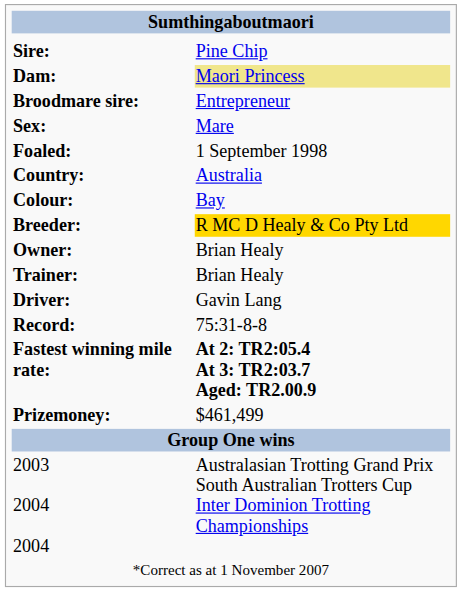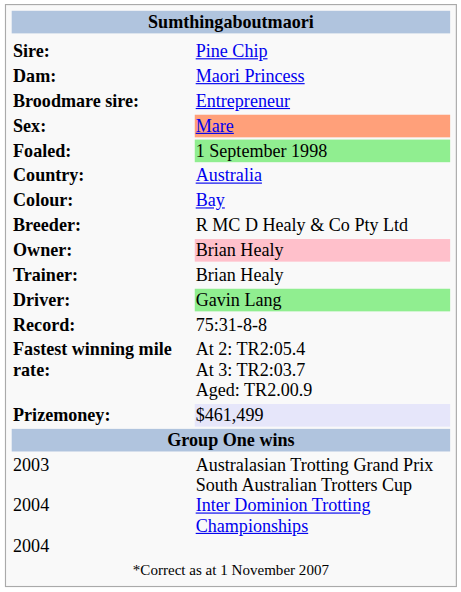(250, 76) khaki background -> (250, 76) no background
(215, 126) no background -> (215, 126) lightsalmon background
(261, 151) no background -> (261, 151) lightgreen background
(302, 225) gold background -> (302, 225) no background
(240, 250) no background -> (240, 250) pink background
(239, 300) no background -> (239, 300) lightgreen background
(256, 370) bold -> (254, 370) normal
(230, 415) no background -> (230, 415) lavender background
